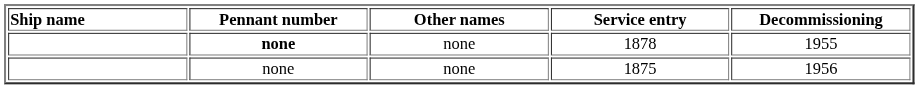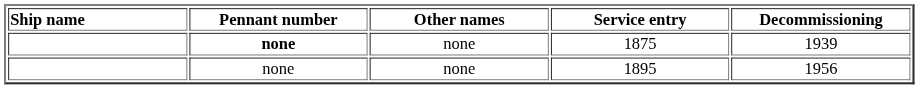(640, 44) 1878 -> (640, 44) 1875
(821, 44) 1955 -> (821, 44) 1939
(640, 68) 1875 -> (640, 68) 1895
